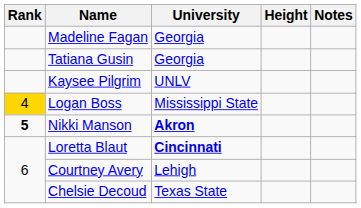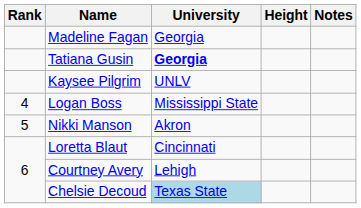(179, 59) normal -> (181, 59) bold
(25, 103) gold background -> (25, 103) no background
(25, 125) bold -> (25, 125) normal
(174, 125) bold -> (173, 125) normal
(188, 147) bold -> (185, 147) normal
(191, 192) no background -> (191, 192) lightblue background
